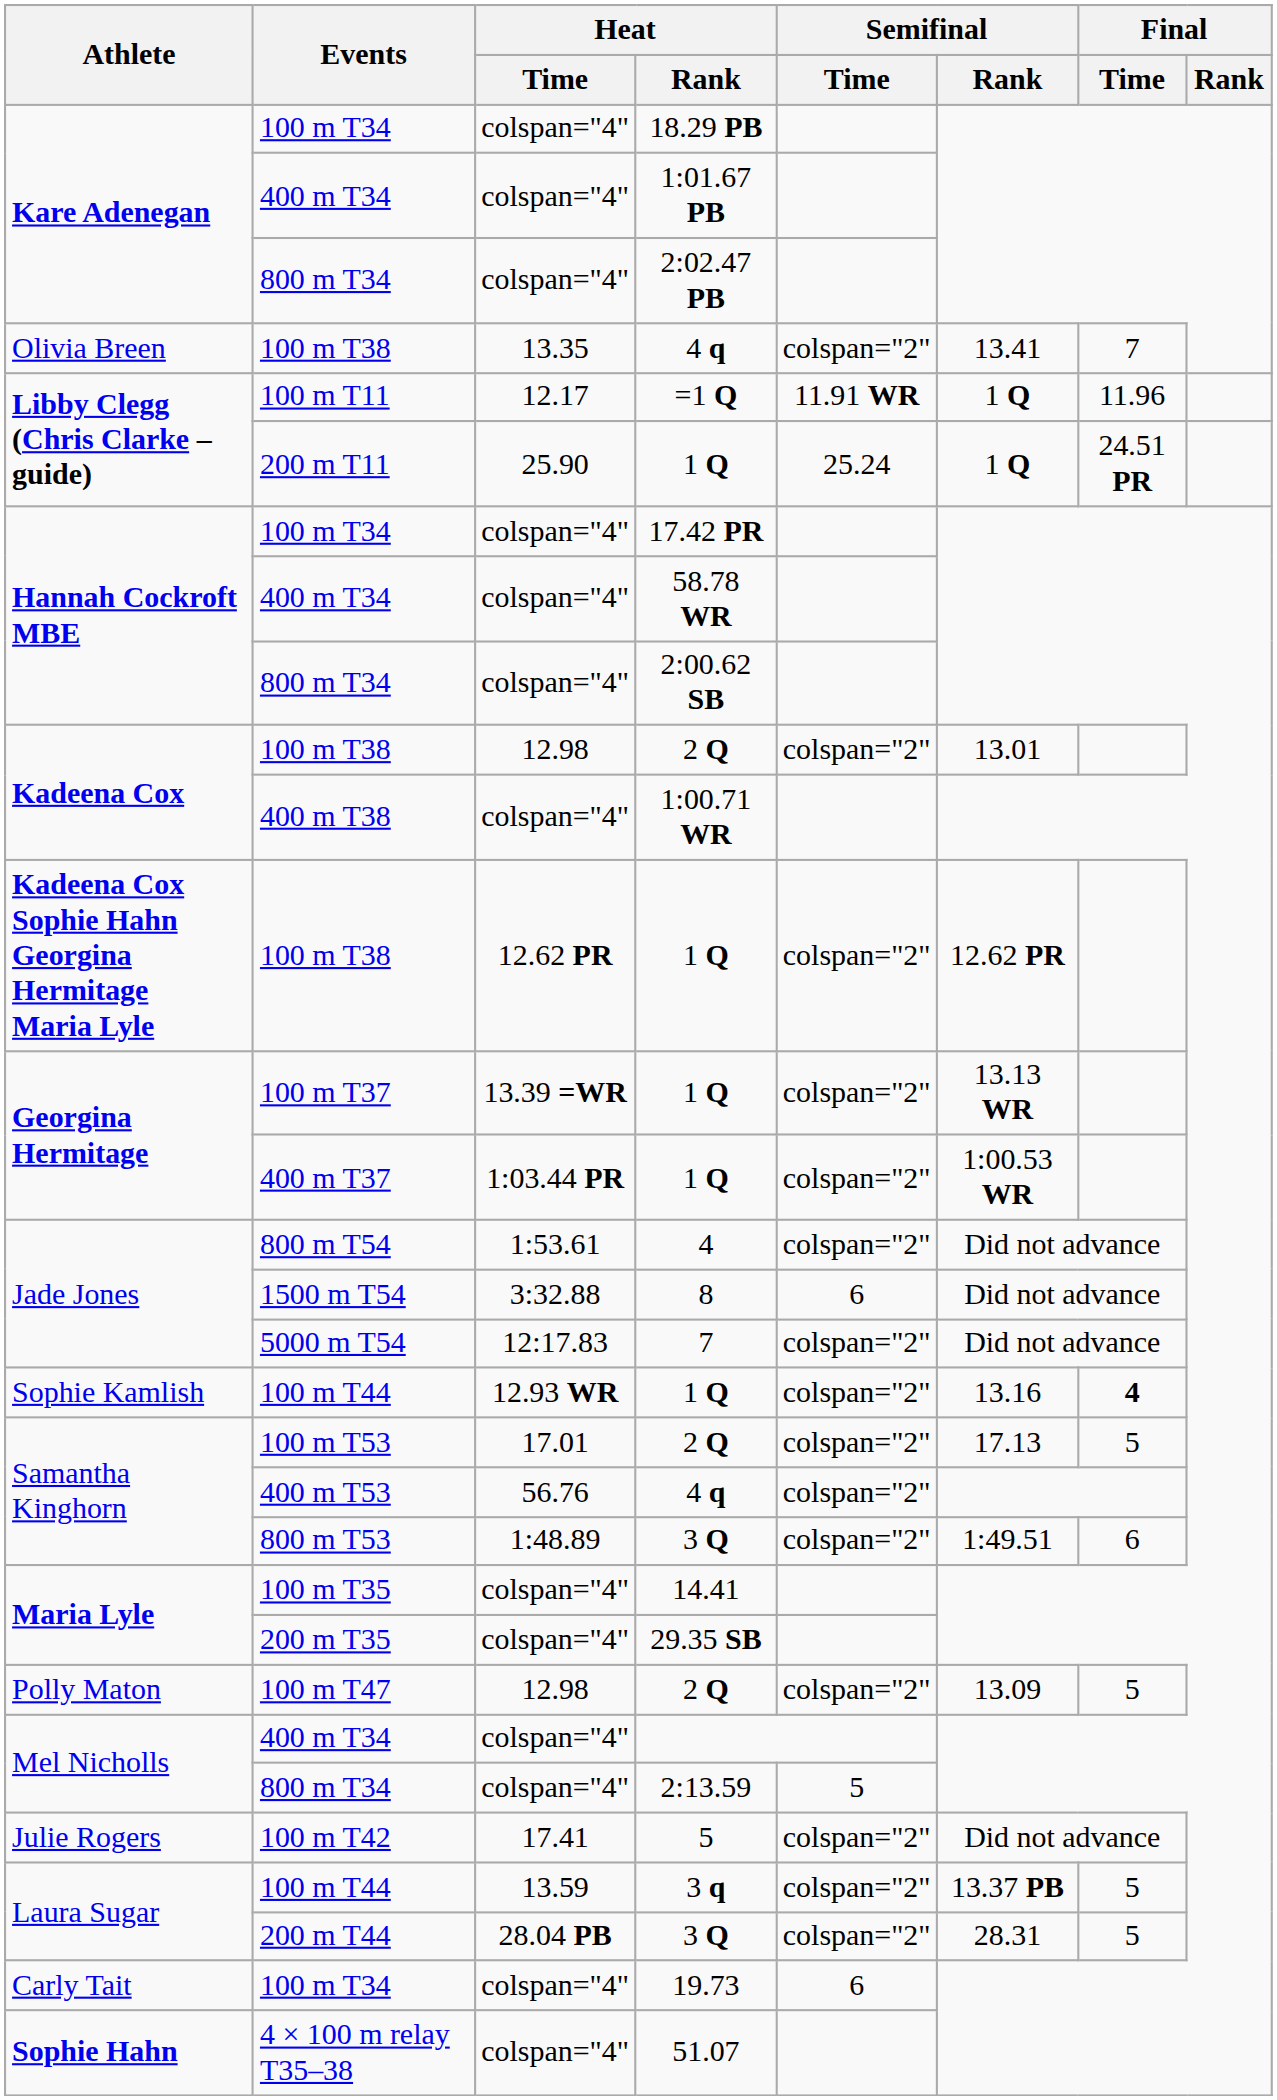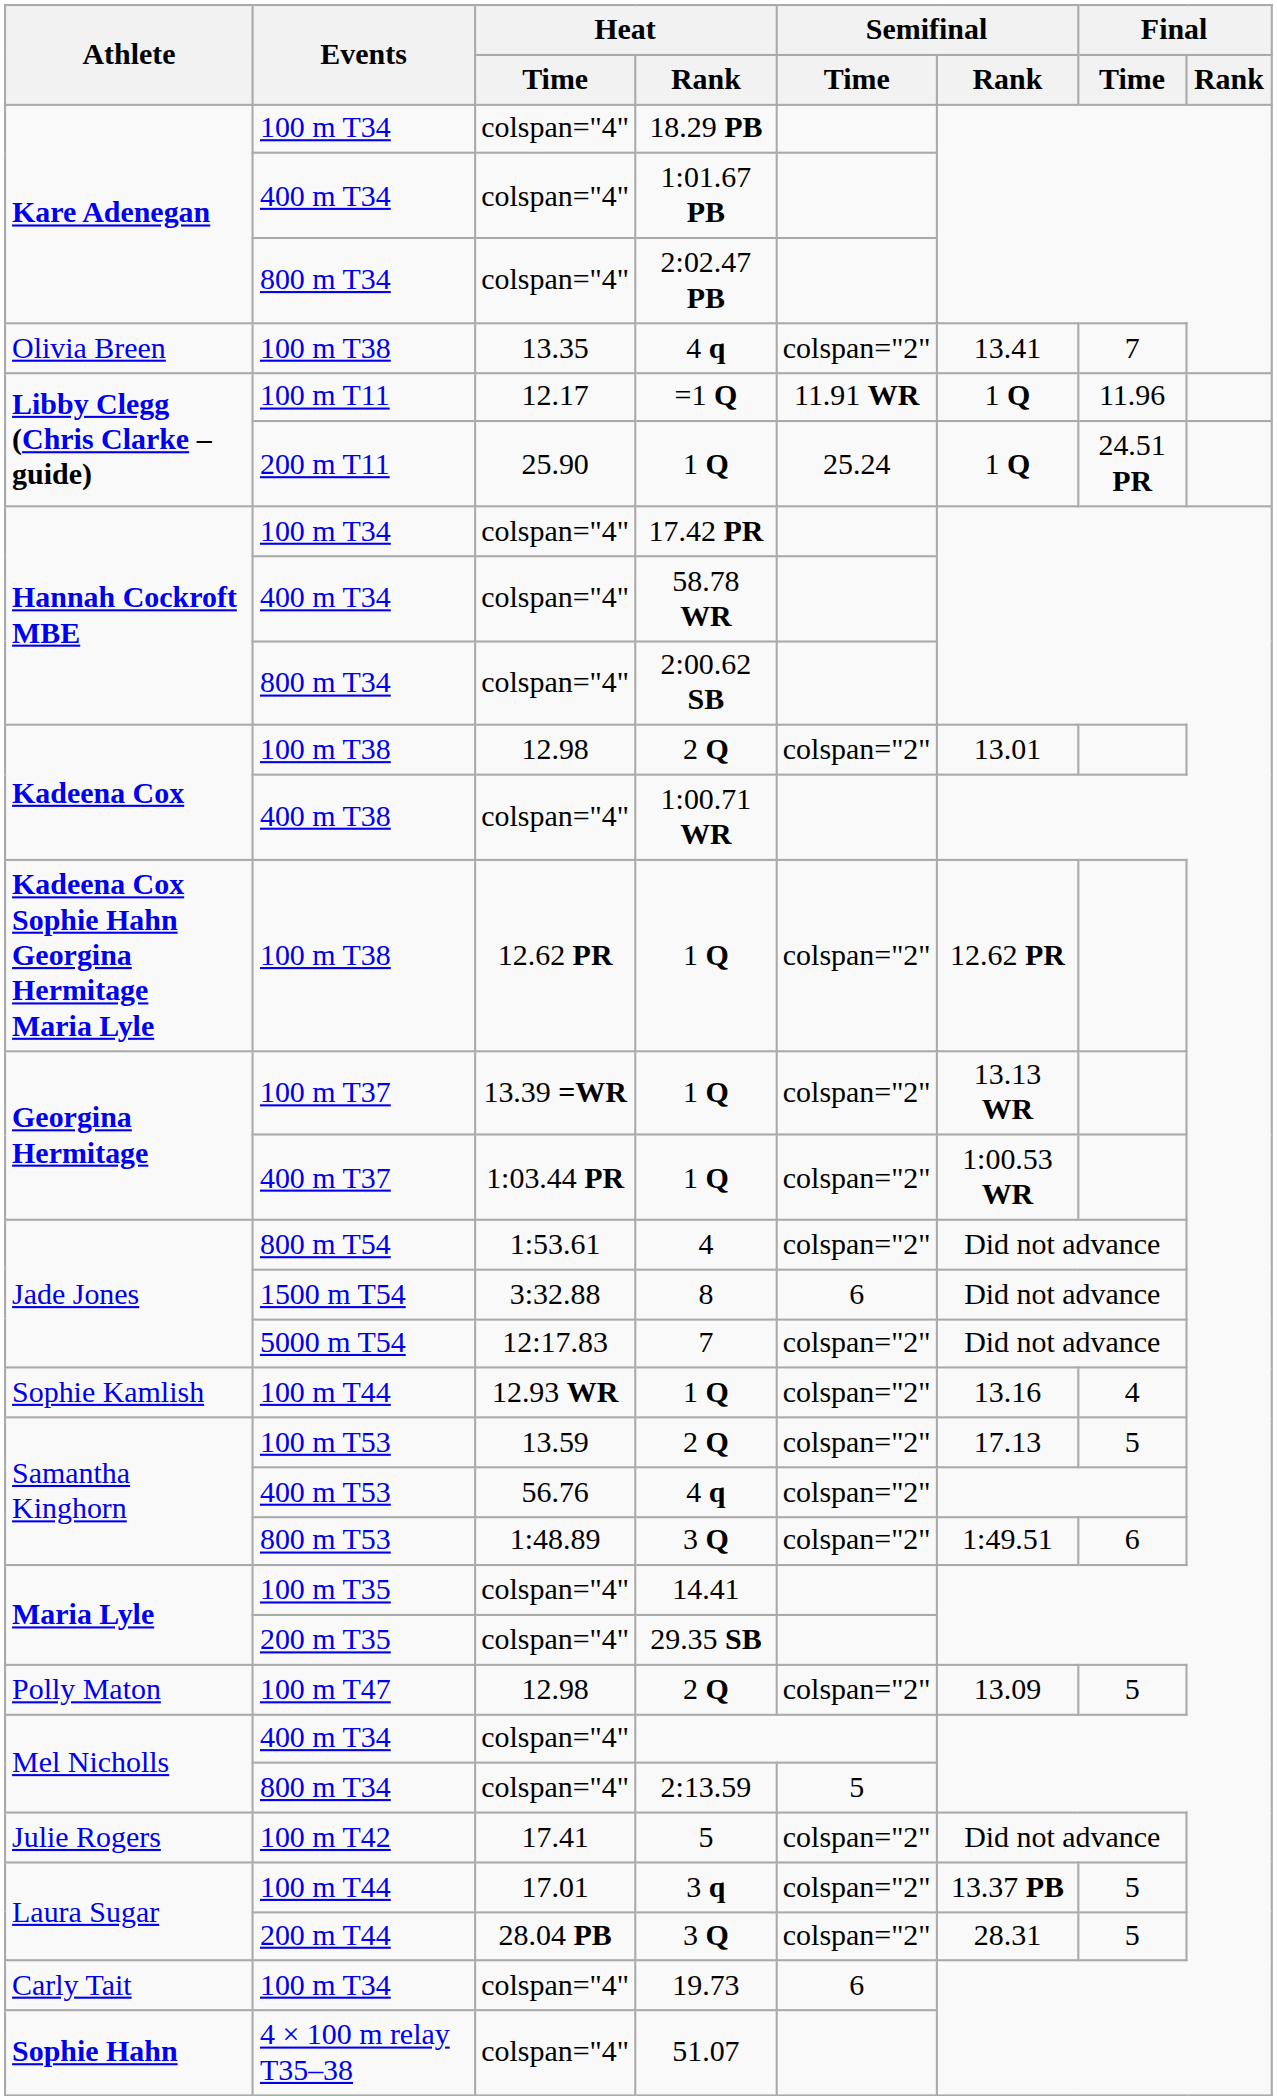(1132, 1392) bold -> (1132, 1392) normal
(555, 1441) 17.01 -> (555, 1441) 13.59
(555, 1886) 13.59 -> (555, 1886) 17.01
